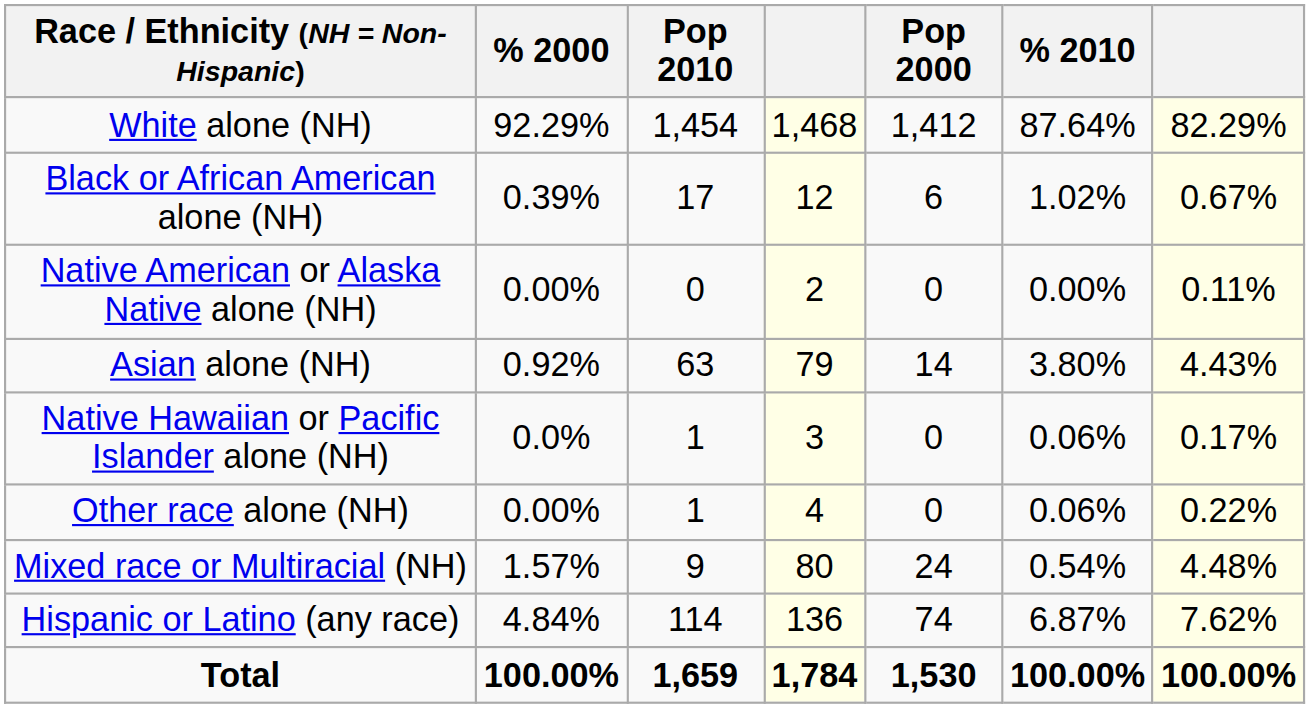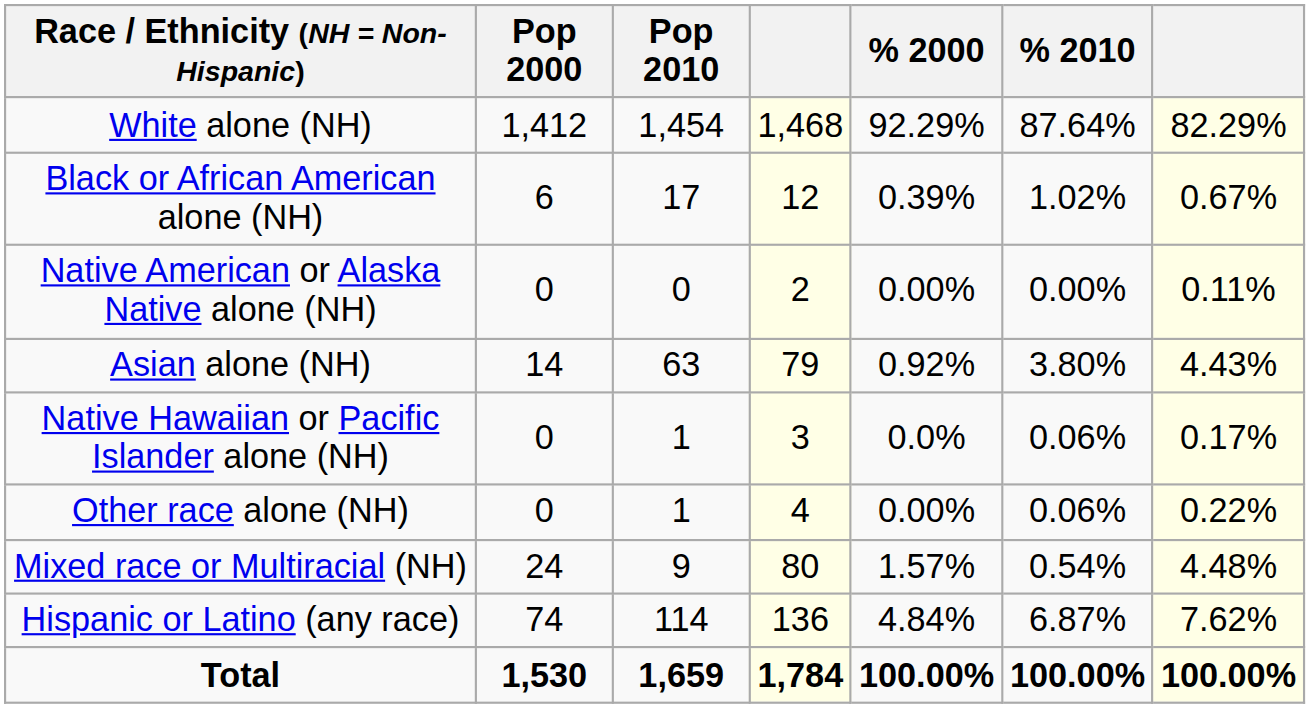columns swapped: (934, 50) <-> (551, 50)
